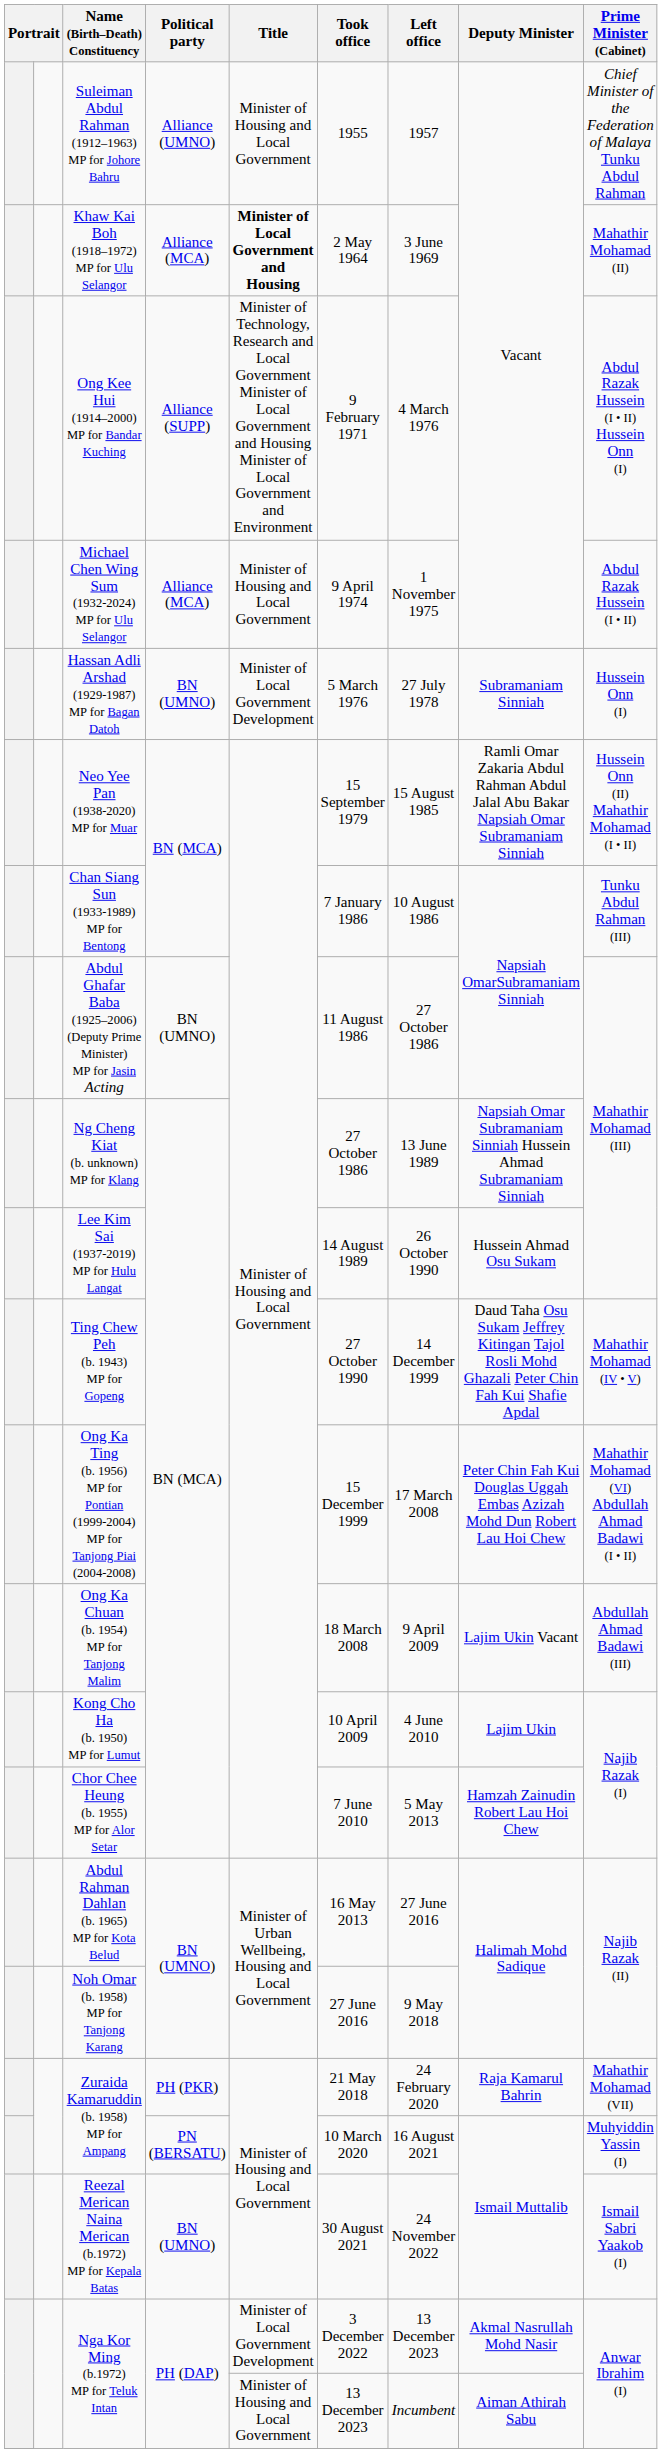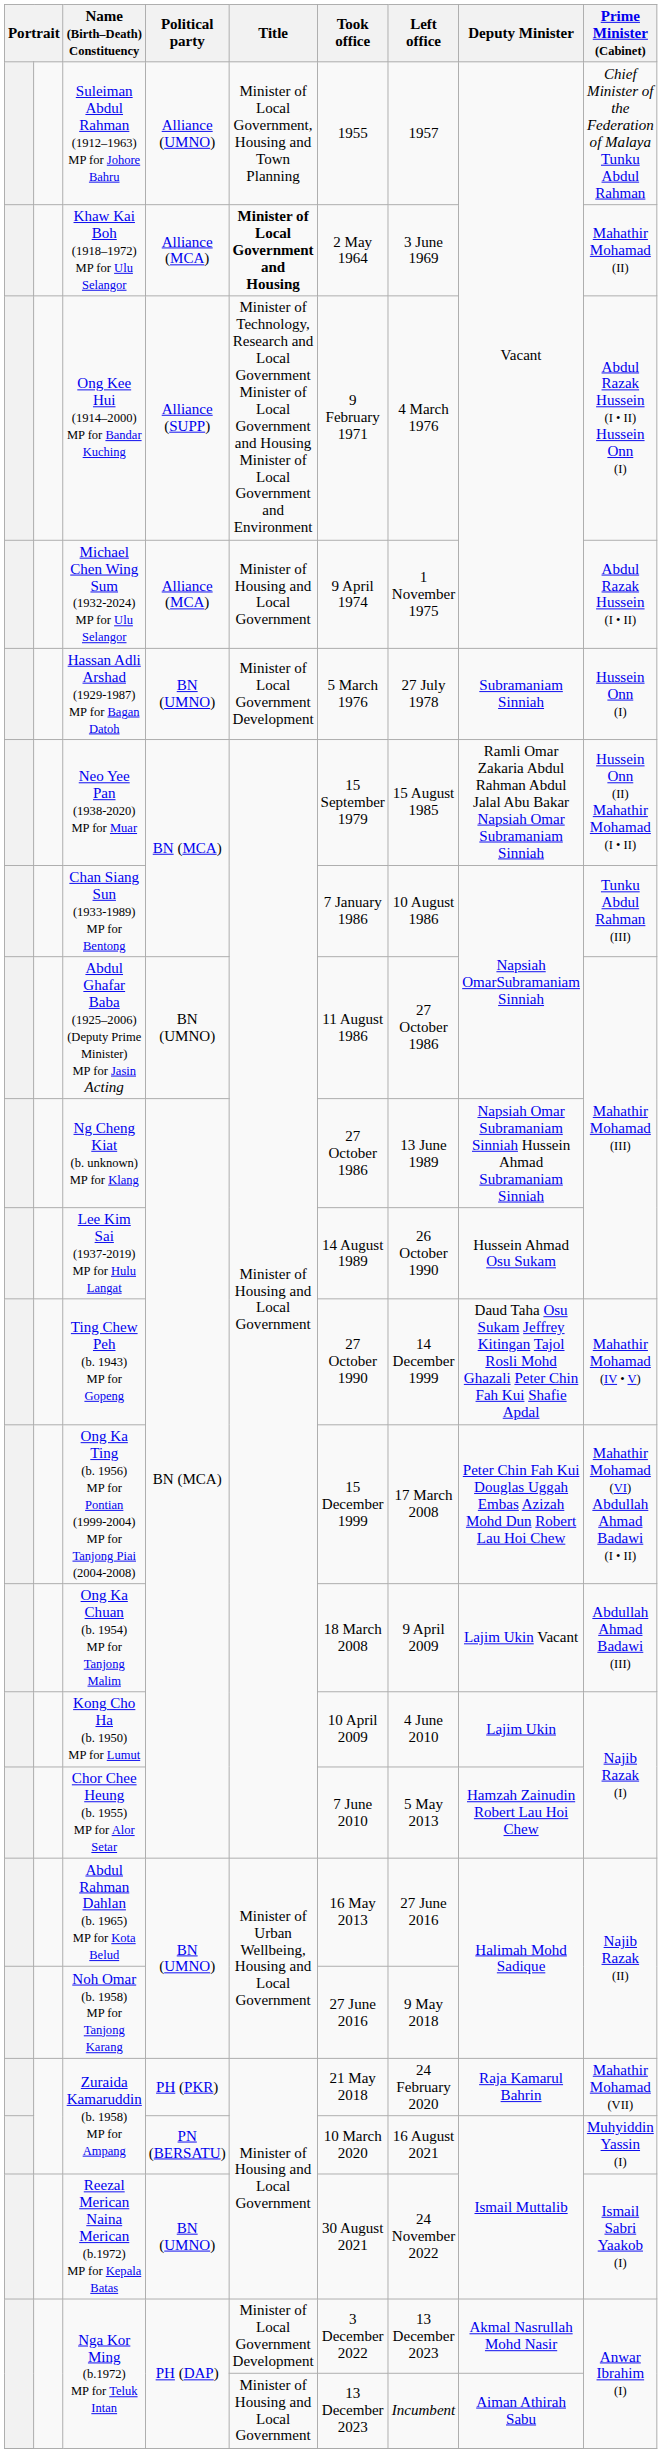(273, 133) Minister of Housing and Local Government -> (273, 133) Minister of Local Government, Housing and Town Planning
